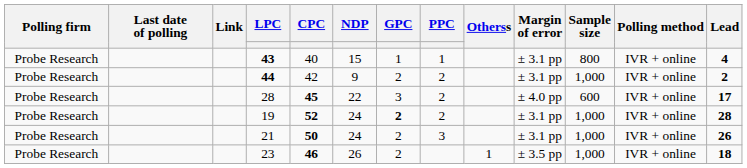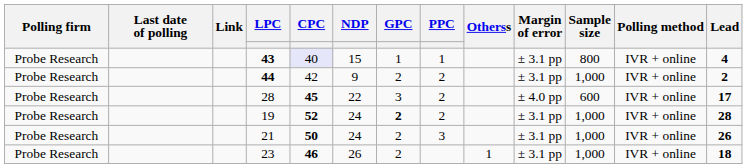(311, 58) no background -> (311, 58) lavender background
(540, 154) ± 3.5 pp -> (540, 154) ± 3.1 pp
